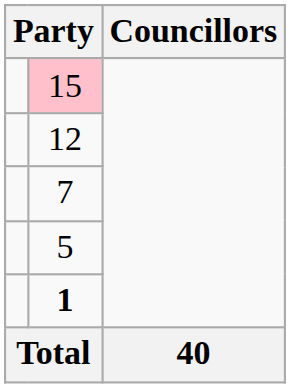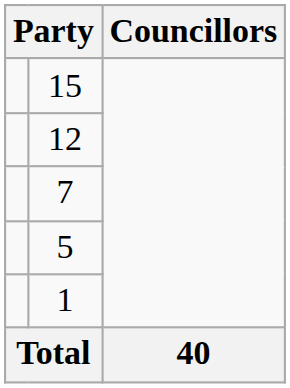(65, 85) pink background -> (65, 85) no background
(65, 300) bold -> (65, 300) normal
